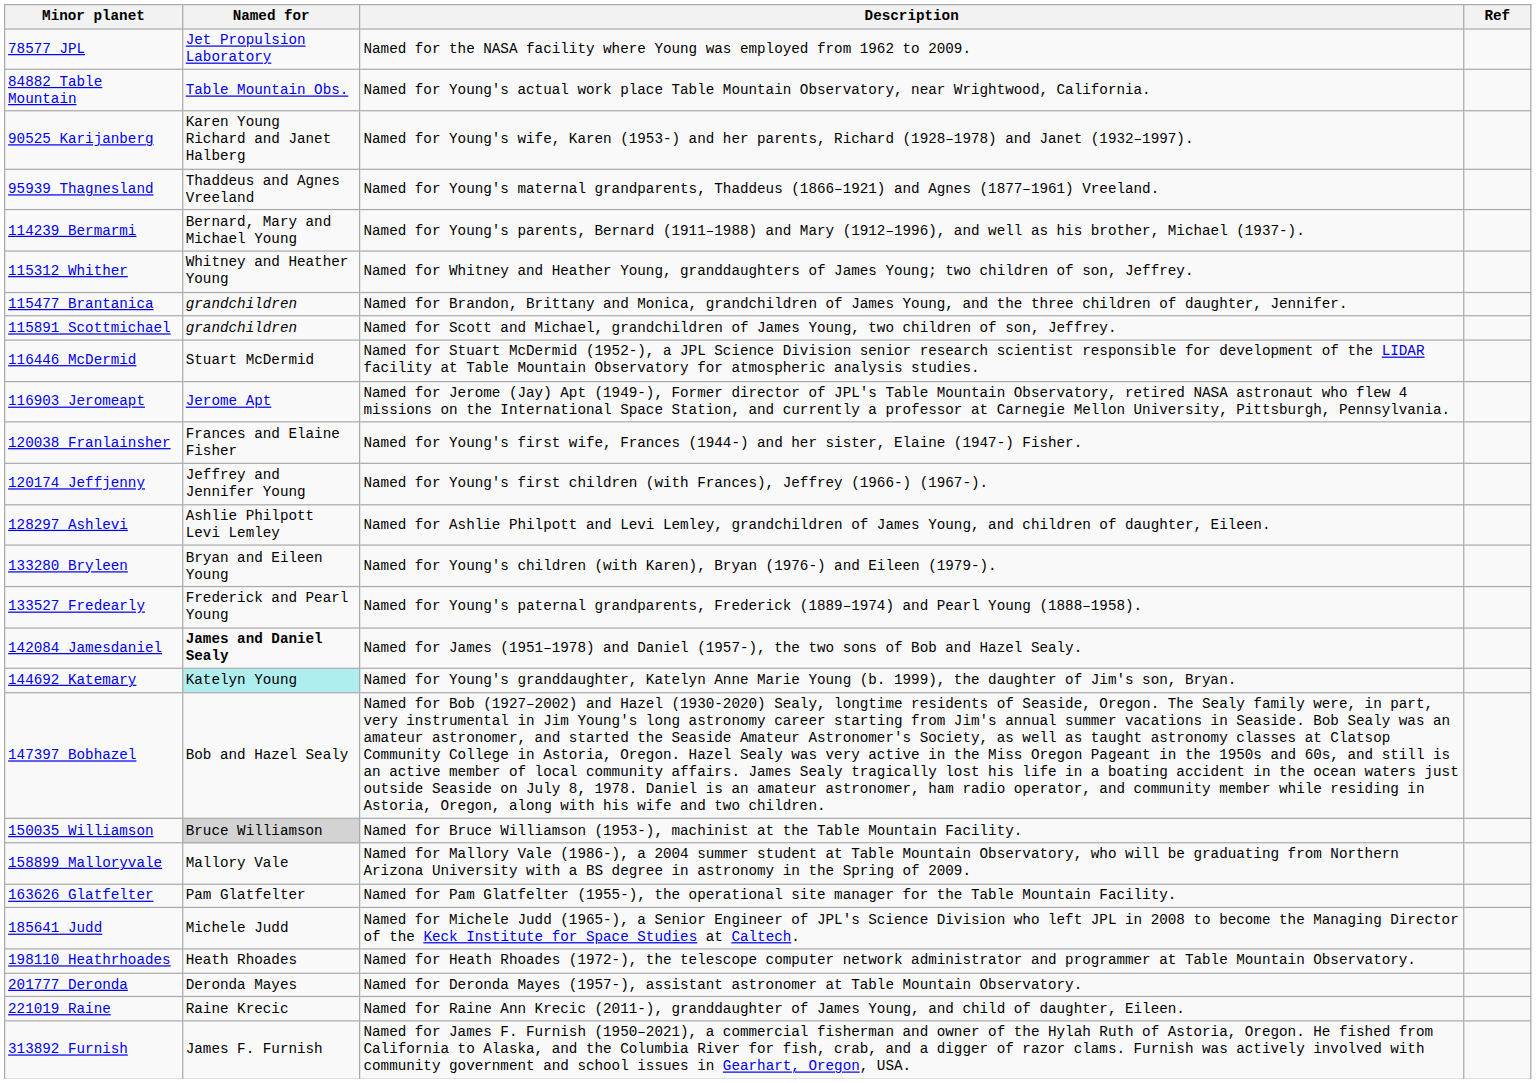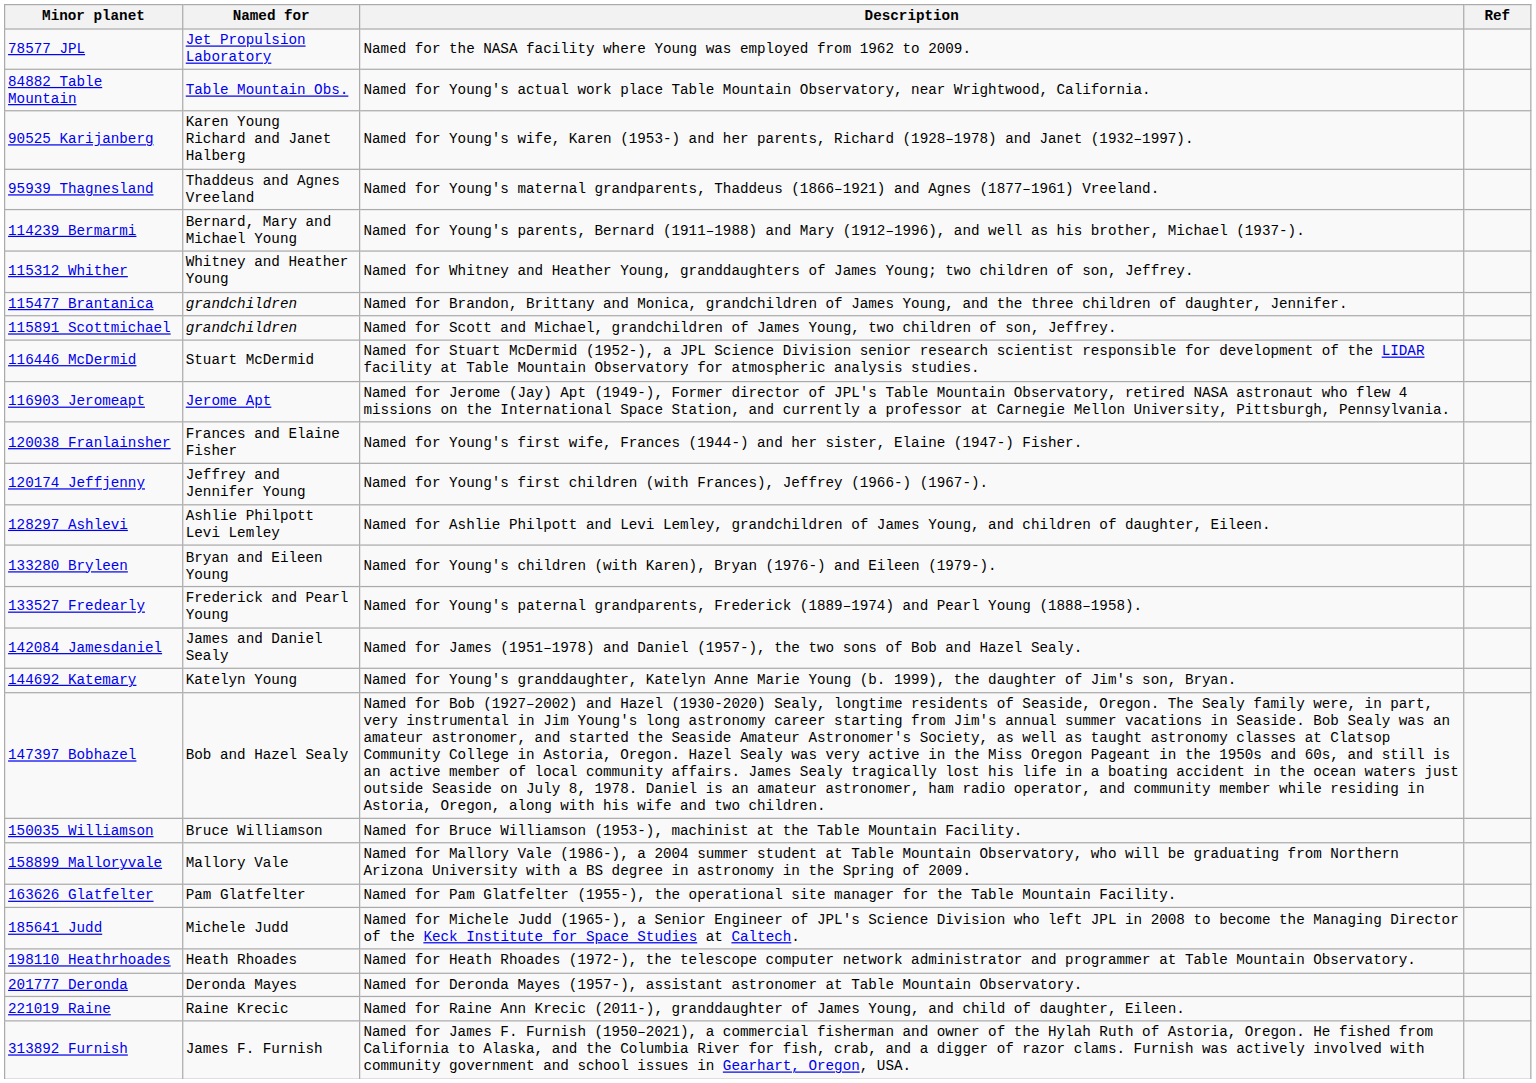(254, 648) bold -> (254, 648) normal
(241, 680) paleturquoise background -> (241, 680) no background
(254, 831) lightgrey background -> (254, 831) no background
